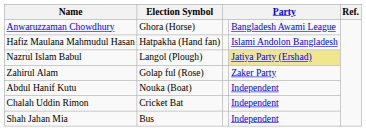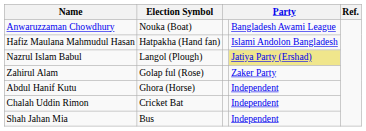(167, 27) Ghora (Horse) -> (165, 27) Nouka (Boat)
(165, 88) Nouka (Boat) -> (167, 88) Ghora (Horse)
